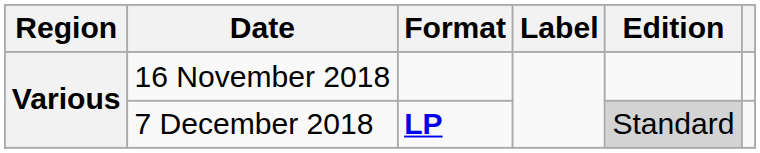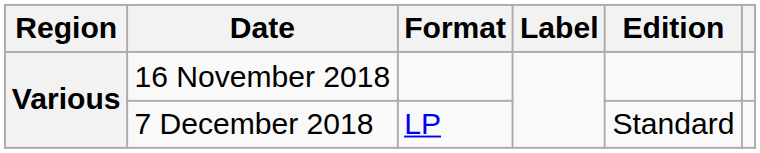(423, 123) bold -> (423, 123) normal
(673, 123) lightgrey background -> (673, 123) no background
